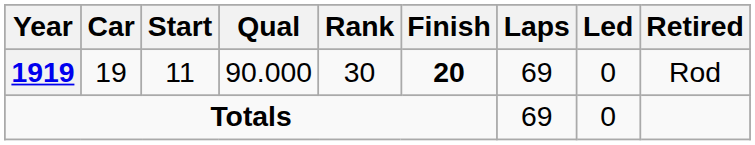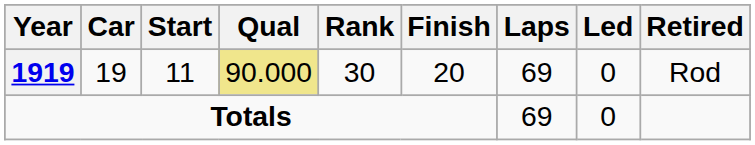(269, 71) no background -> (269, 71) khaki background
(449, 71) bold -> (449, 71) normal
